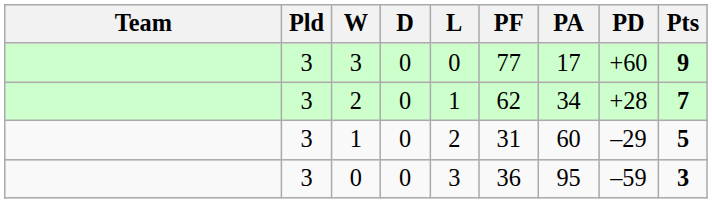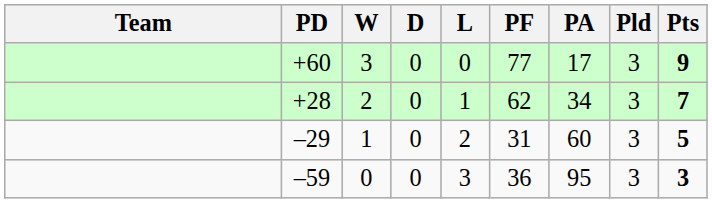columns swapped: (307, 23) <-> (628, 23)
